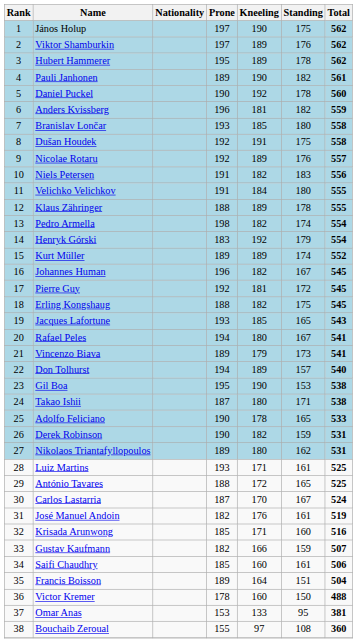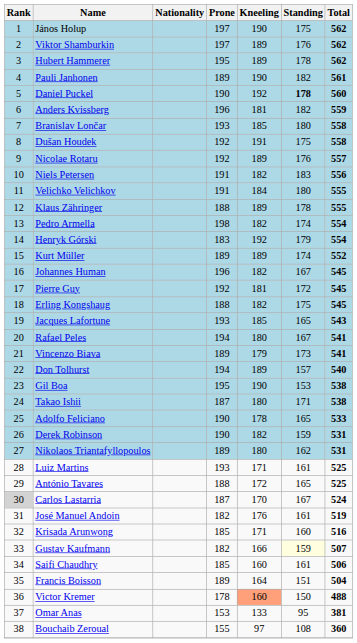(303, 93) normal -> (303, 93) bold
(19, 499) no background -> (19, 499) lightgrey background
(303, 548) no background -> (303, 548) lightyellow background
(259, 597) no background -> (259, 597) lightsalmon background
